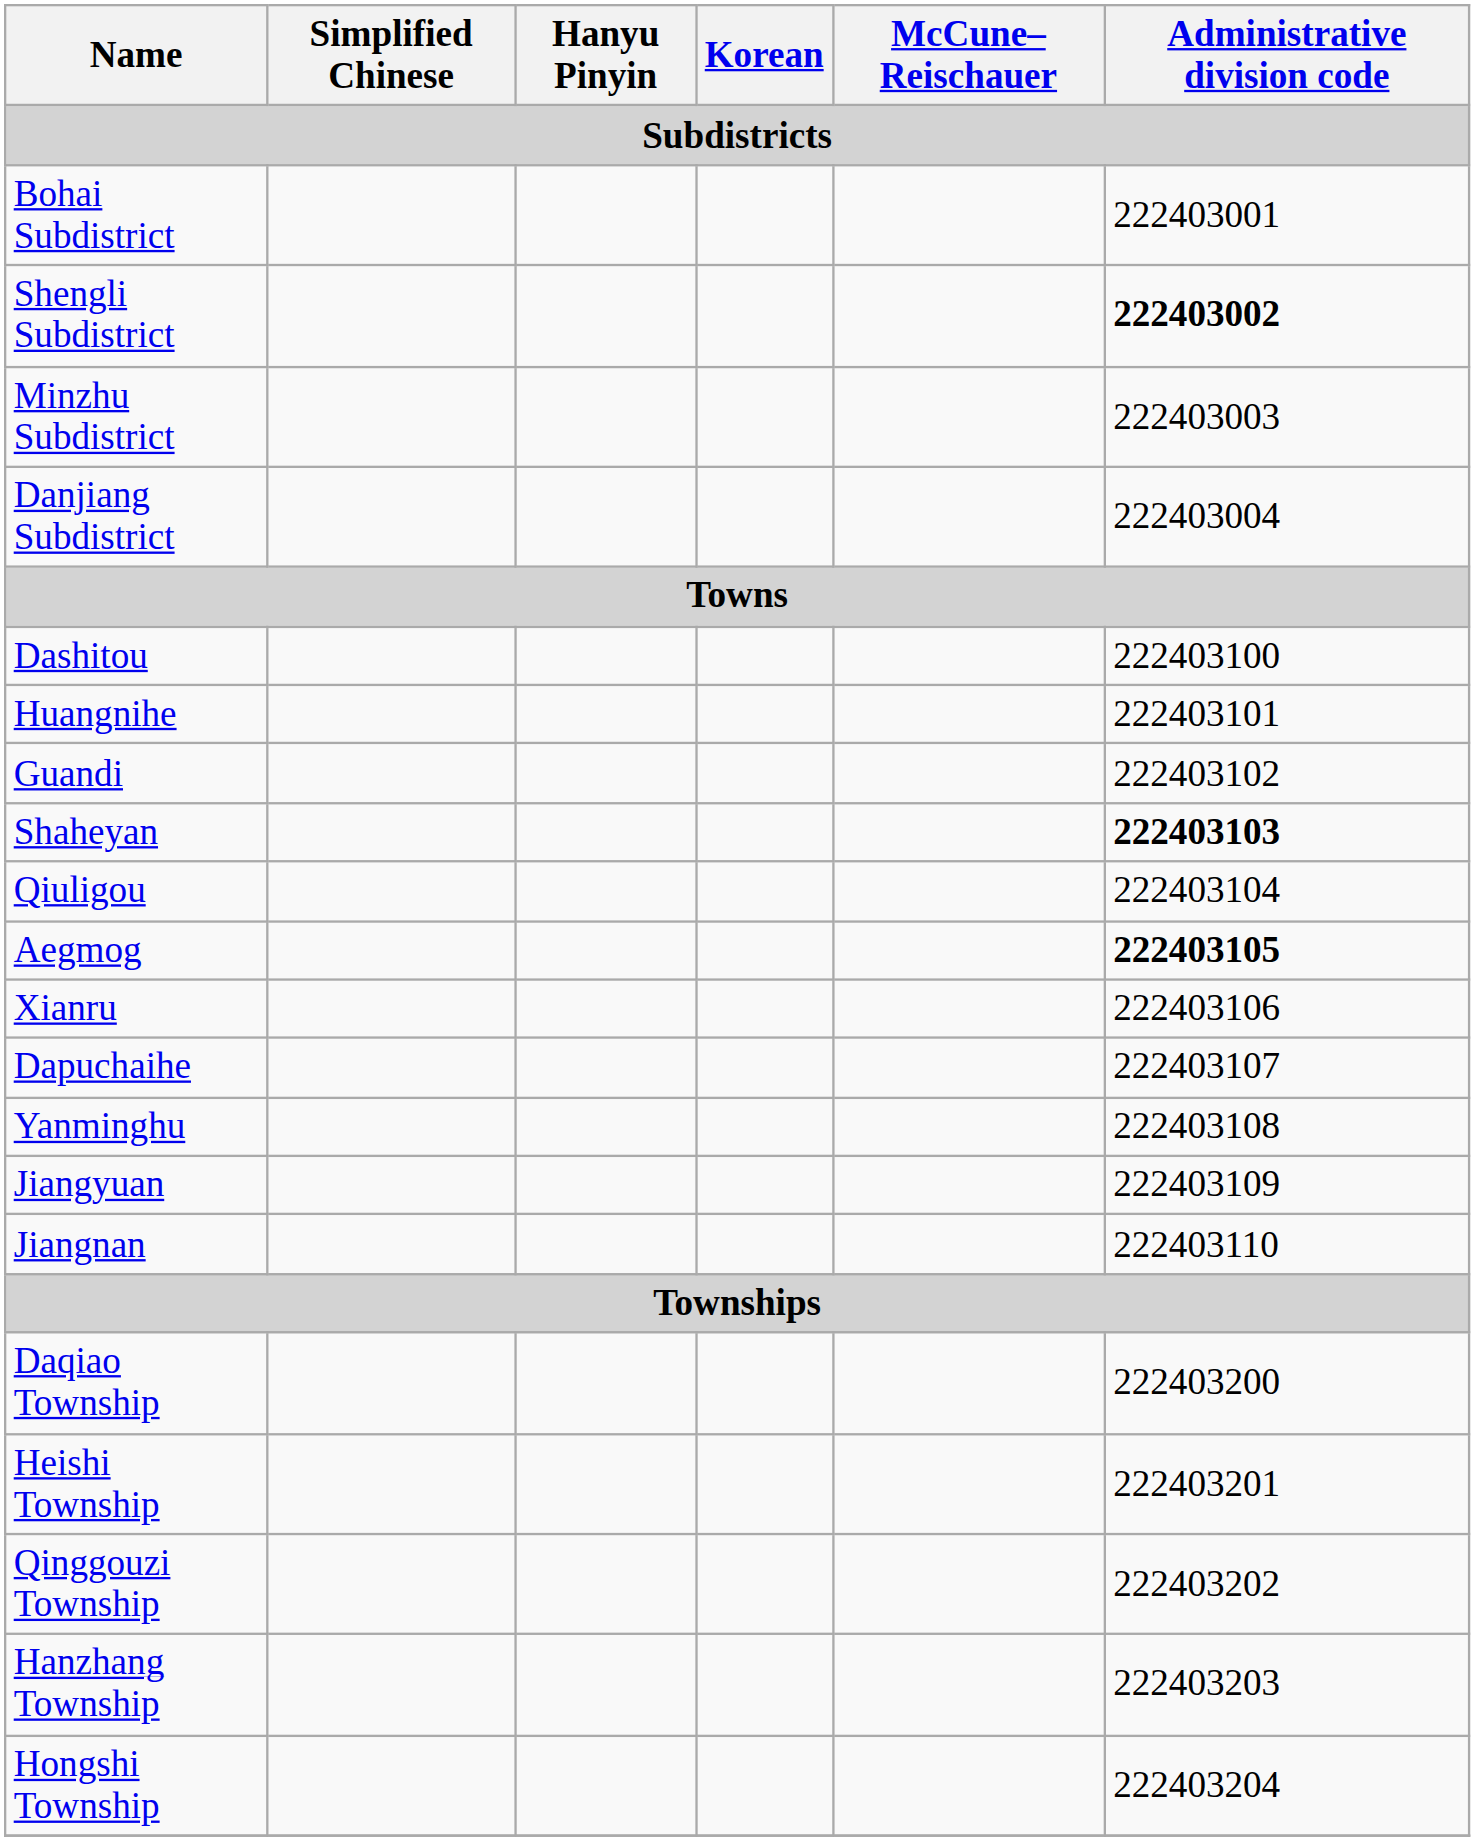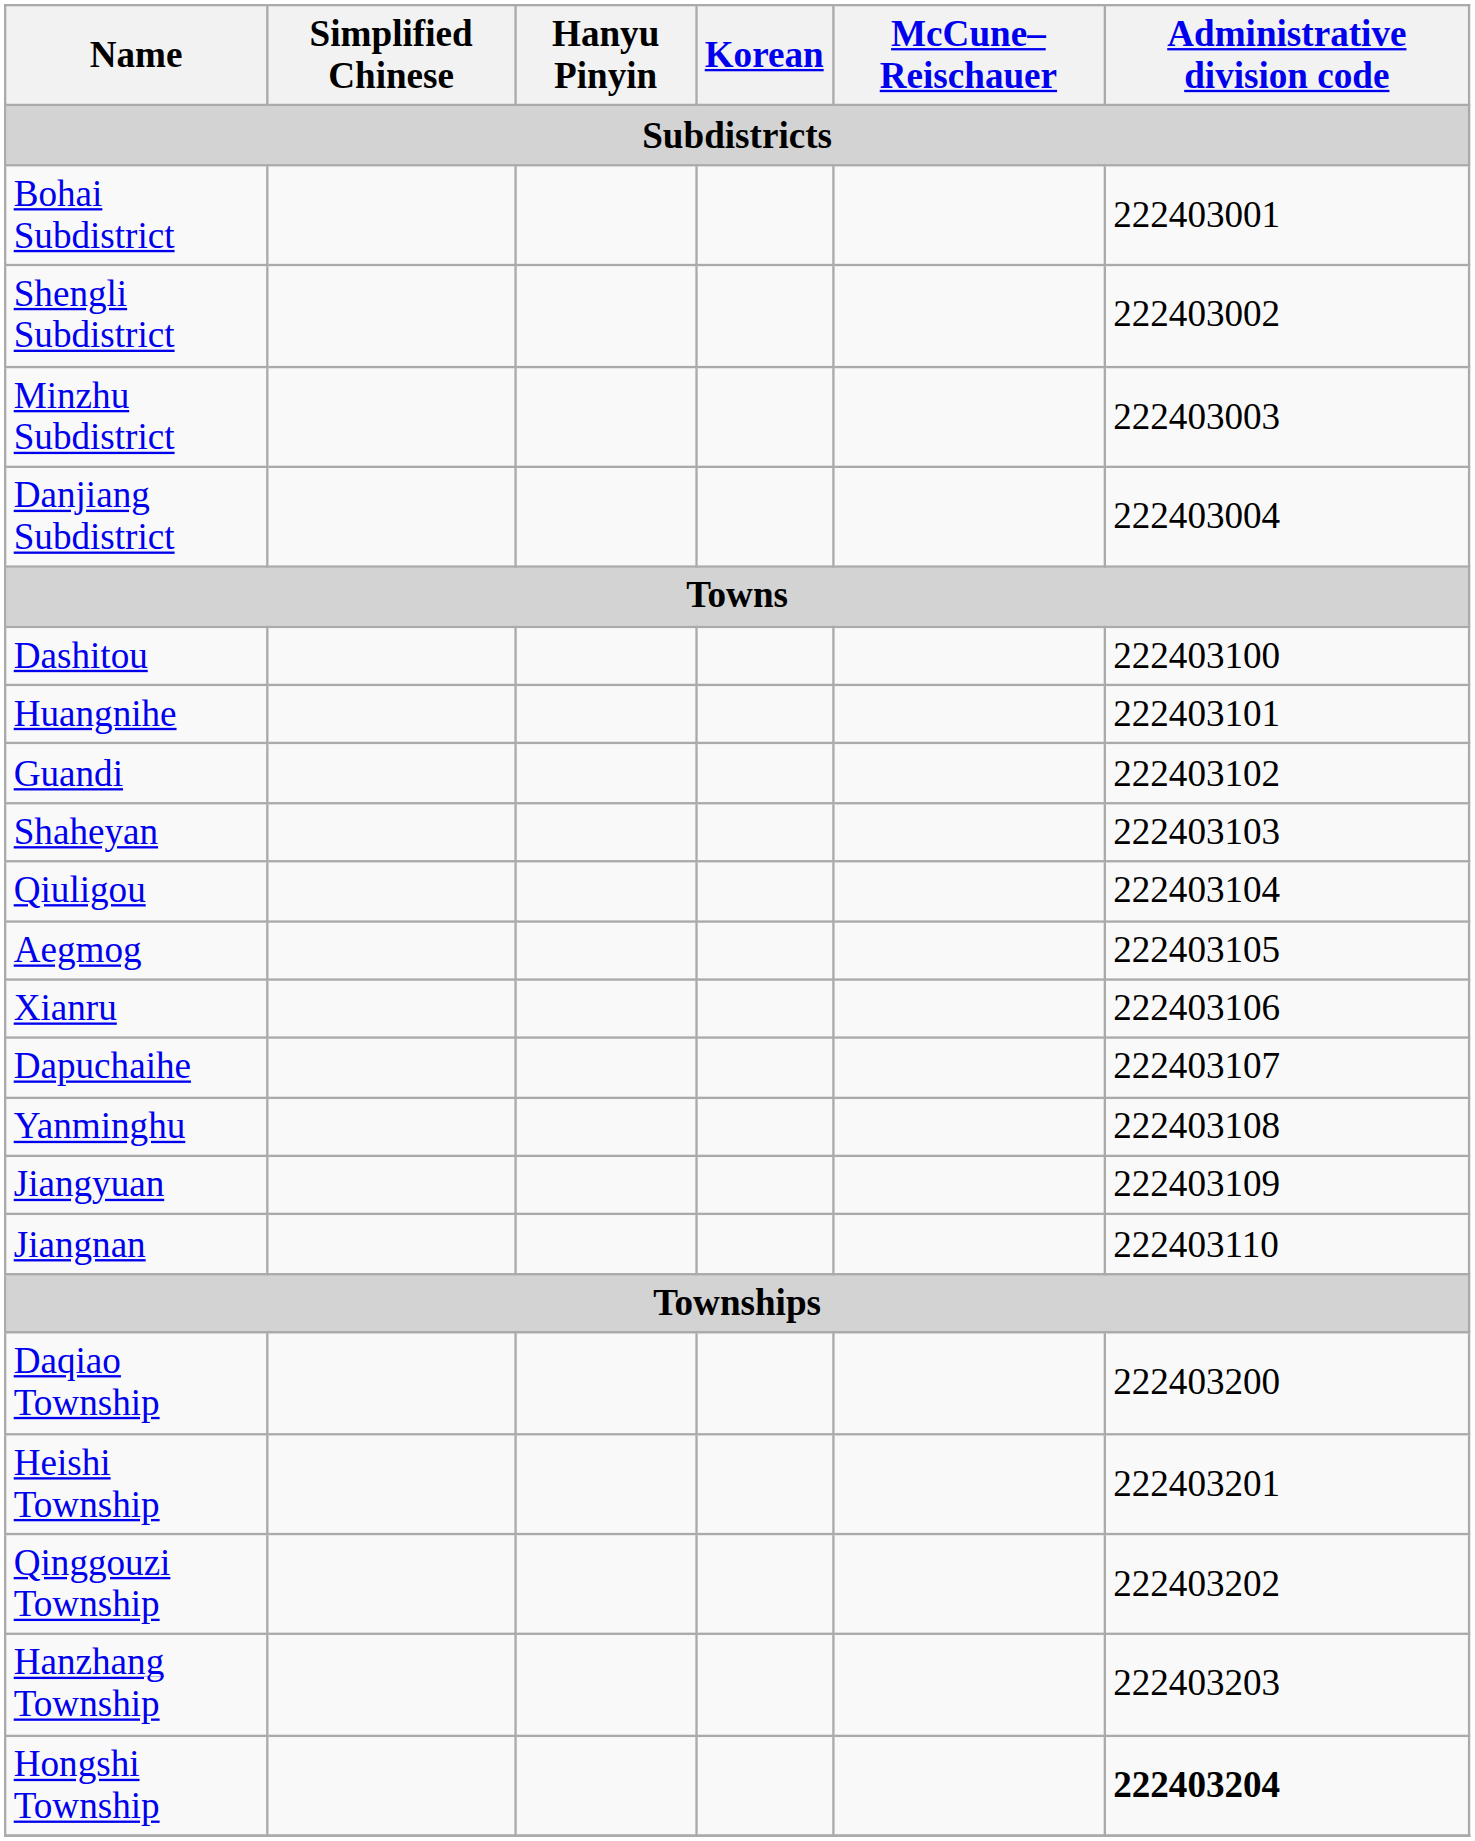(1197, 314) bold -> (1197, 314) normal
(1197, 831) bold -> (1197, 831) normal
(1197, 949) bold -> (1197, 949) normal
(1197, 1784) normal -> (1197, 1784) bold
